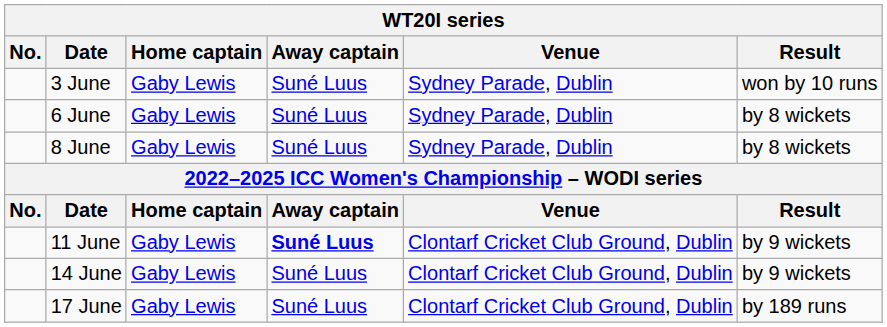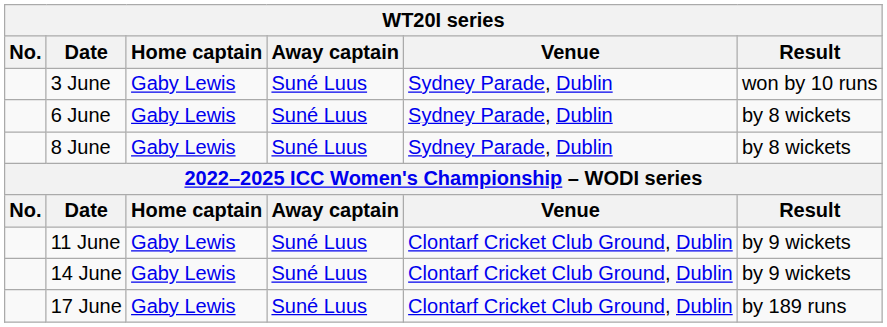(323, 242) bold -> (319, 242) normal
